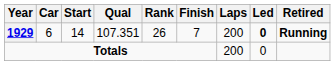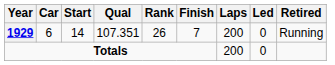(263, 32) bold -> (263, 32) normal
(303, 32) bold -> (301, 32) normal
